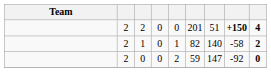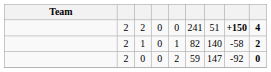(195, 28) 201 -> (195, 28) 241
